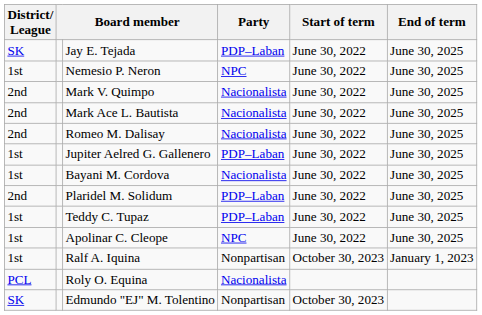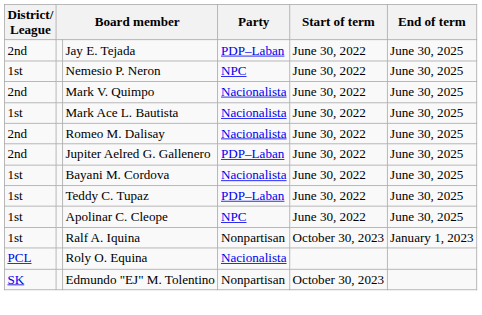(16, 50) SK -> (17, 50) 2nd
(17, 112) 2nd -> (15, 112) 1st
(15, 154) 1st -> (17, 154) 2nd
- row: (119, 196)
